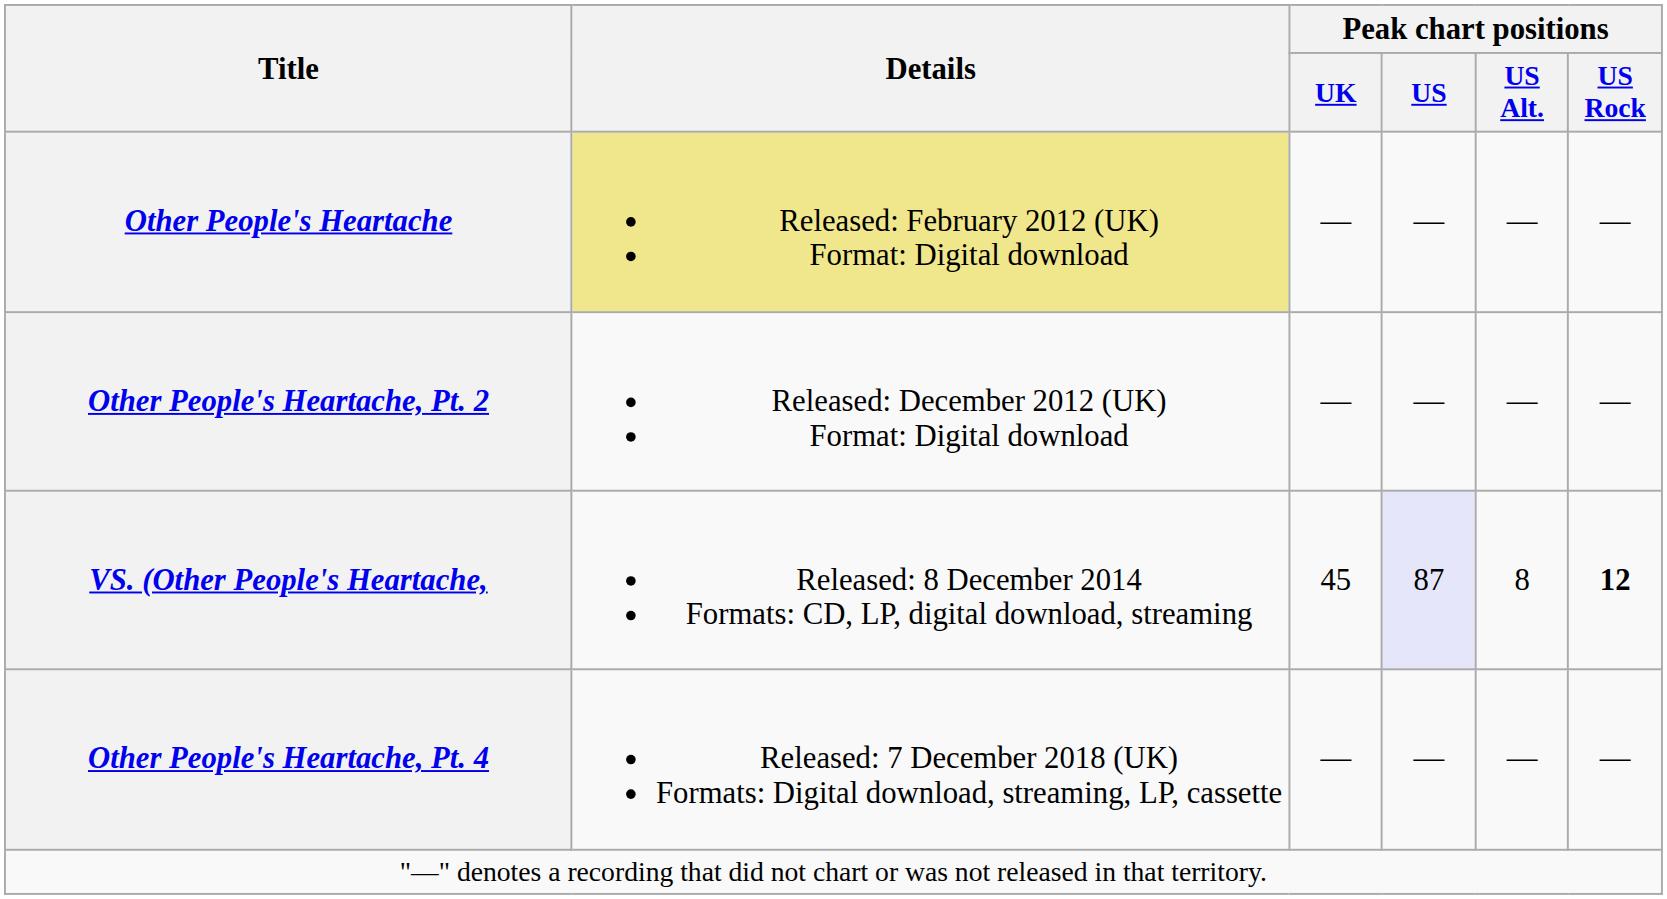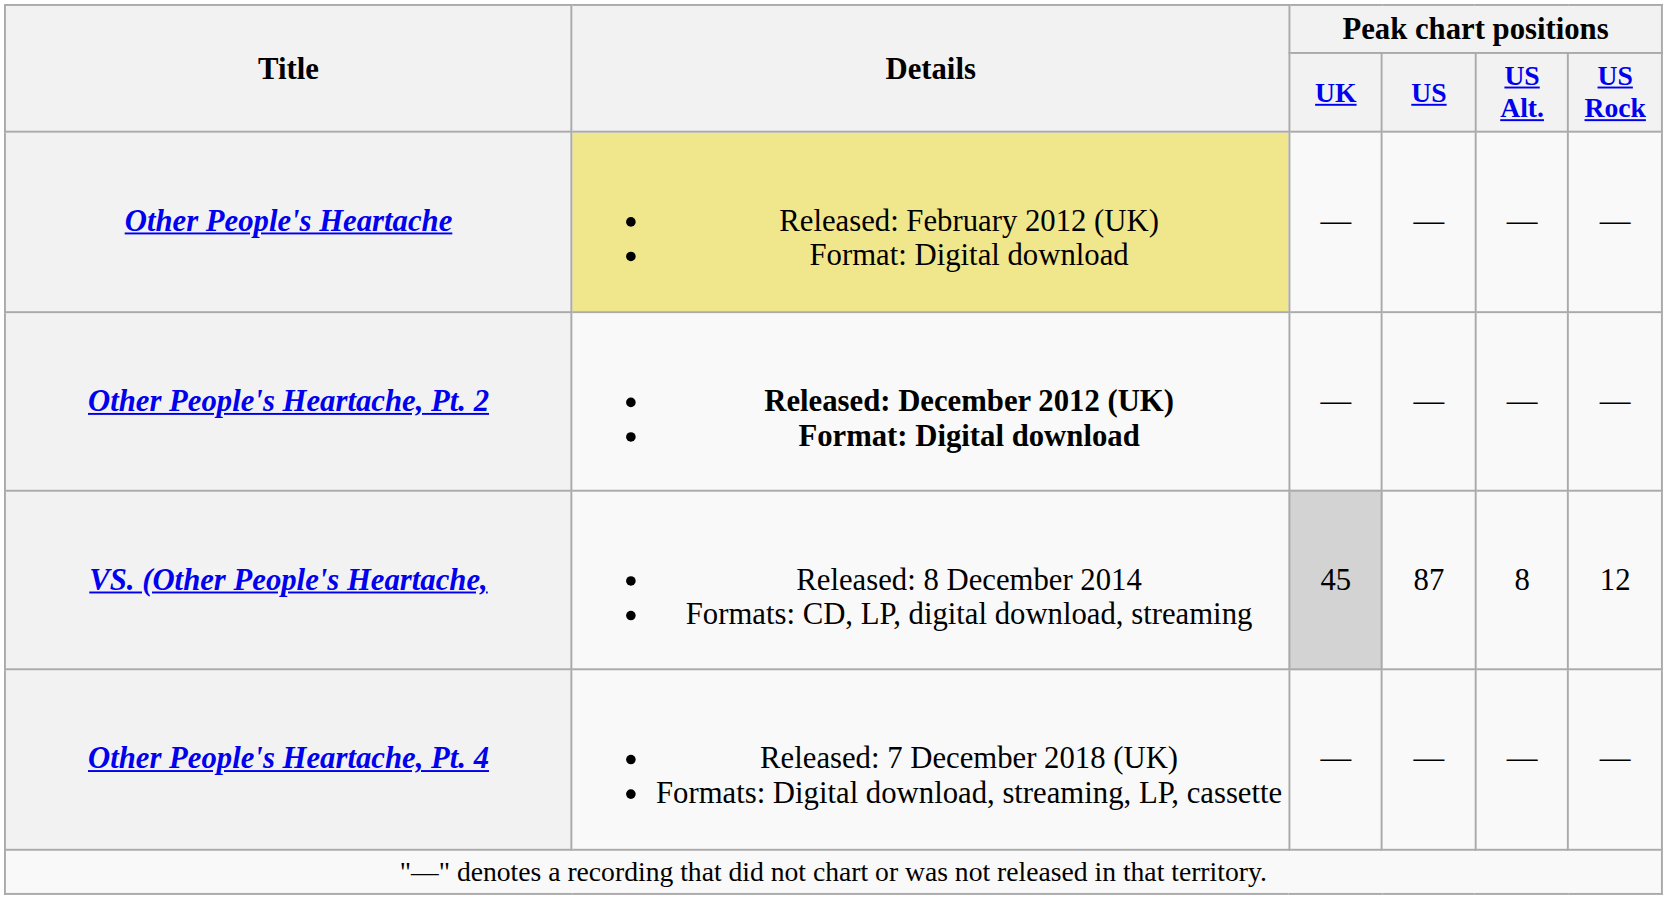(931, 418) normal -> (931, 418) bold
(1336, 579) no background -> (1336, 579) lightgrey background
(1429, 579) lavender background -> (1429, 579) no background
(1615, 579) bold -> (1615, 579) normal
